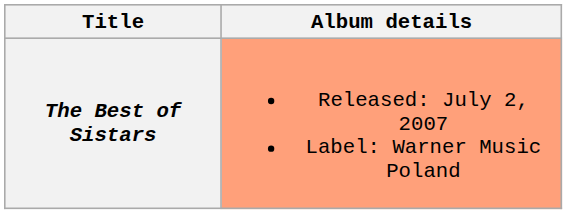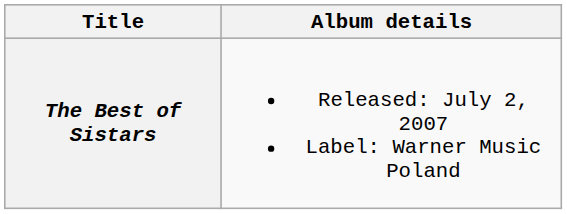(392, 136) lightsalmon background -> (392, 136) no background
